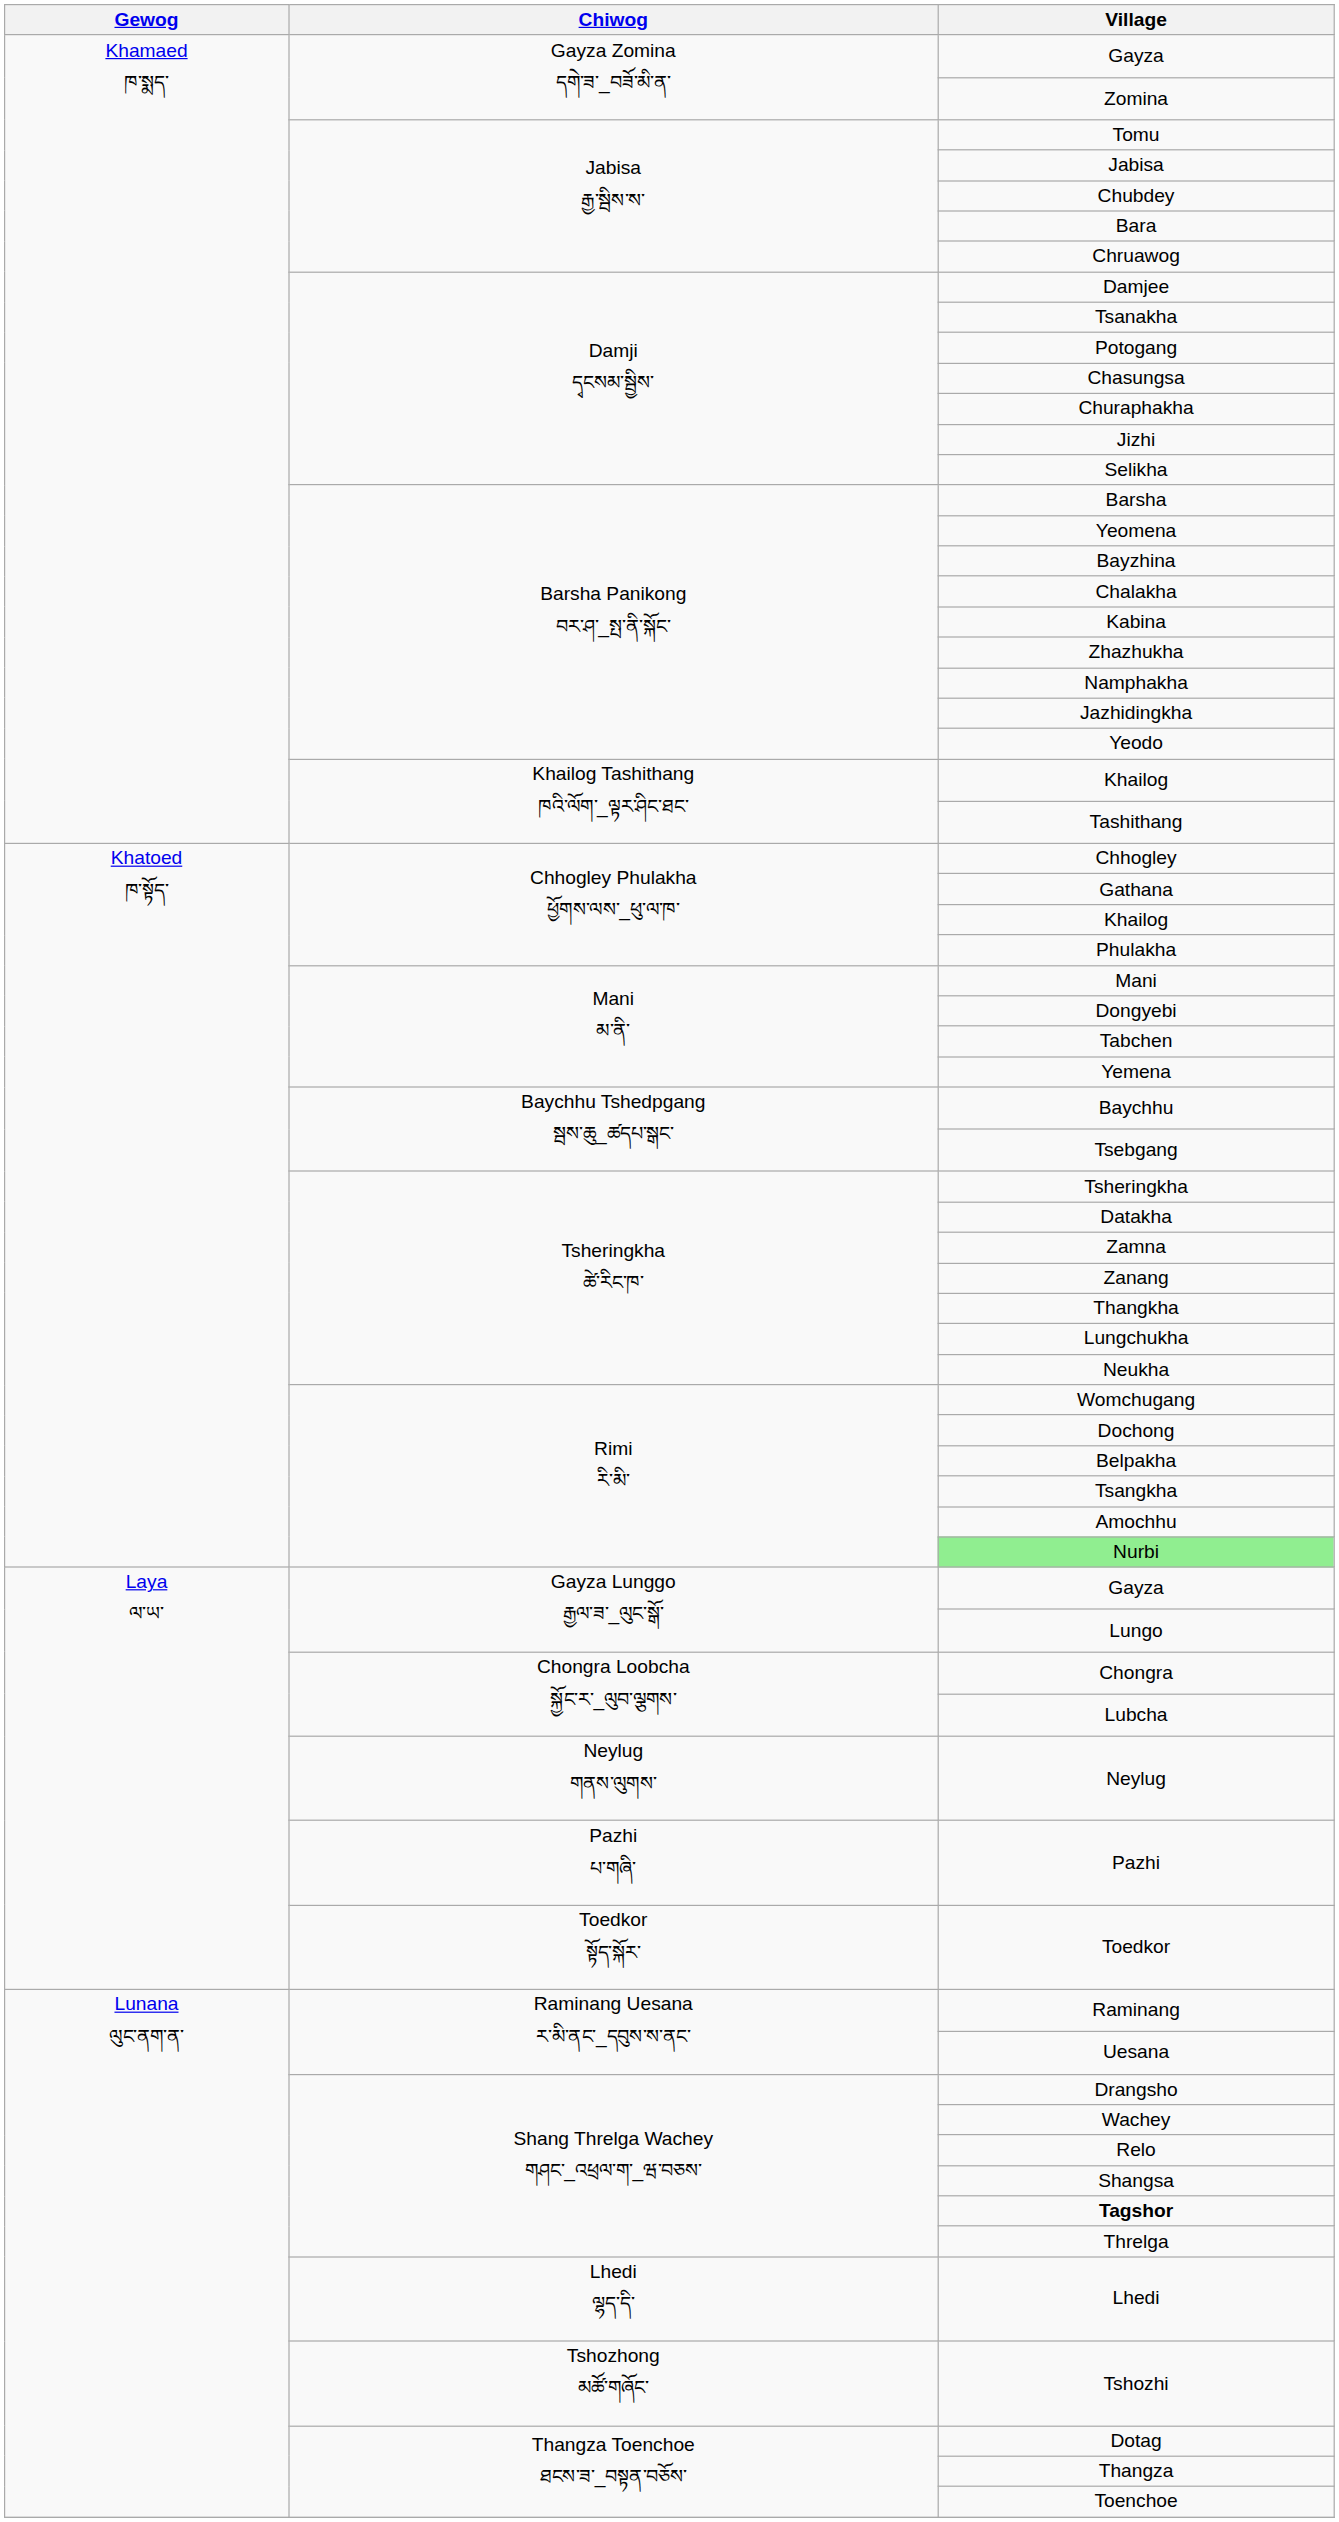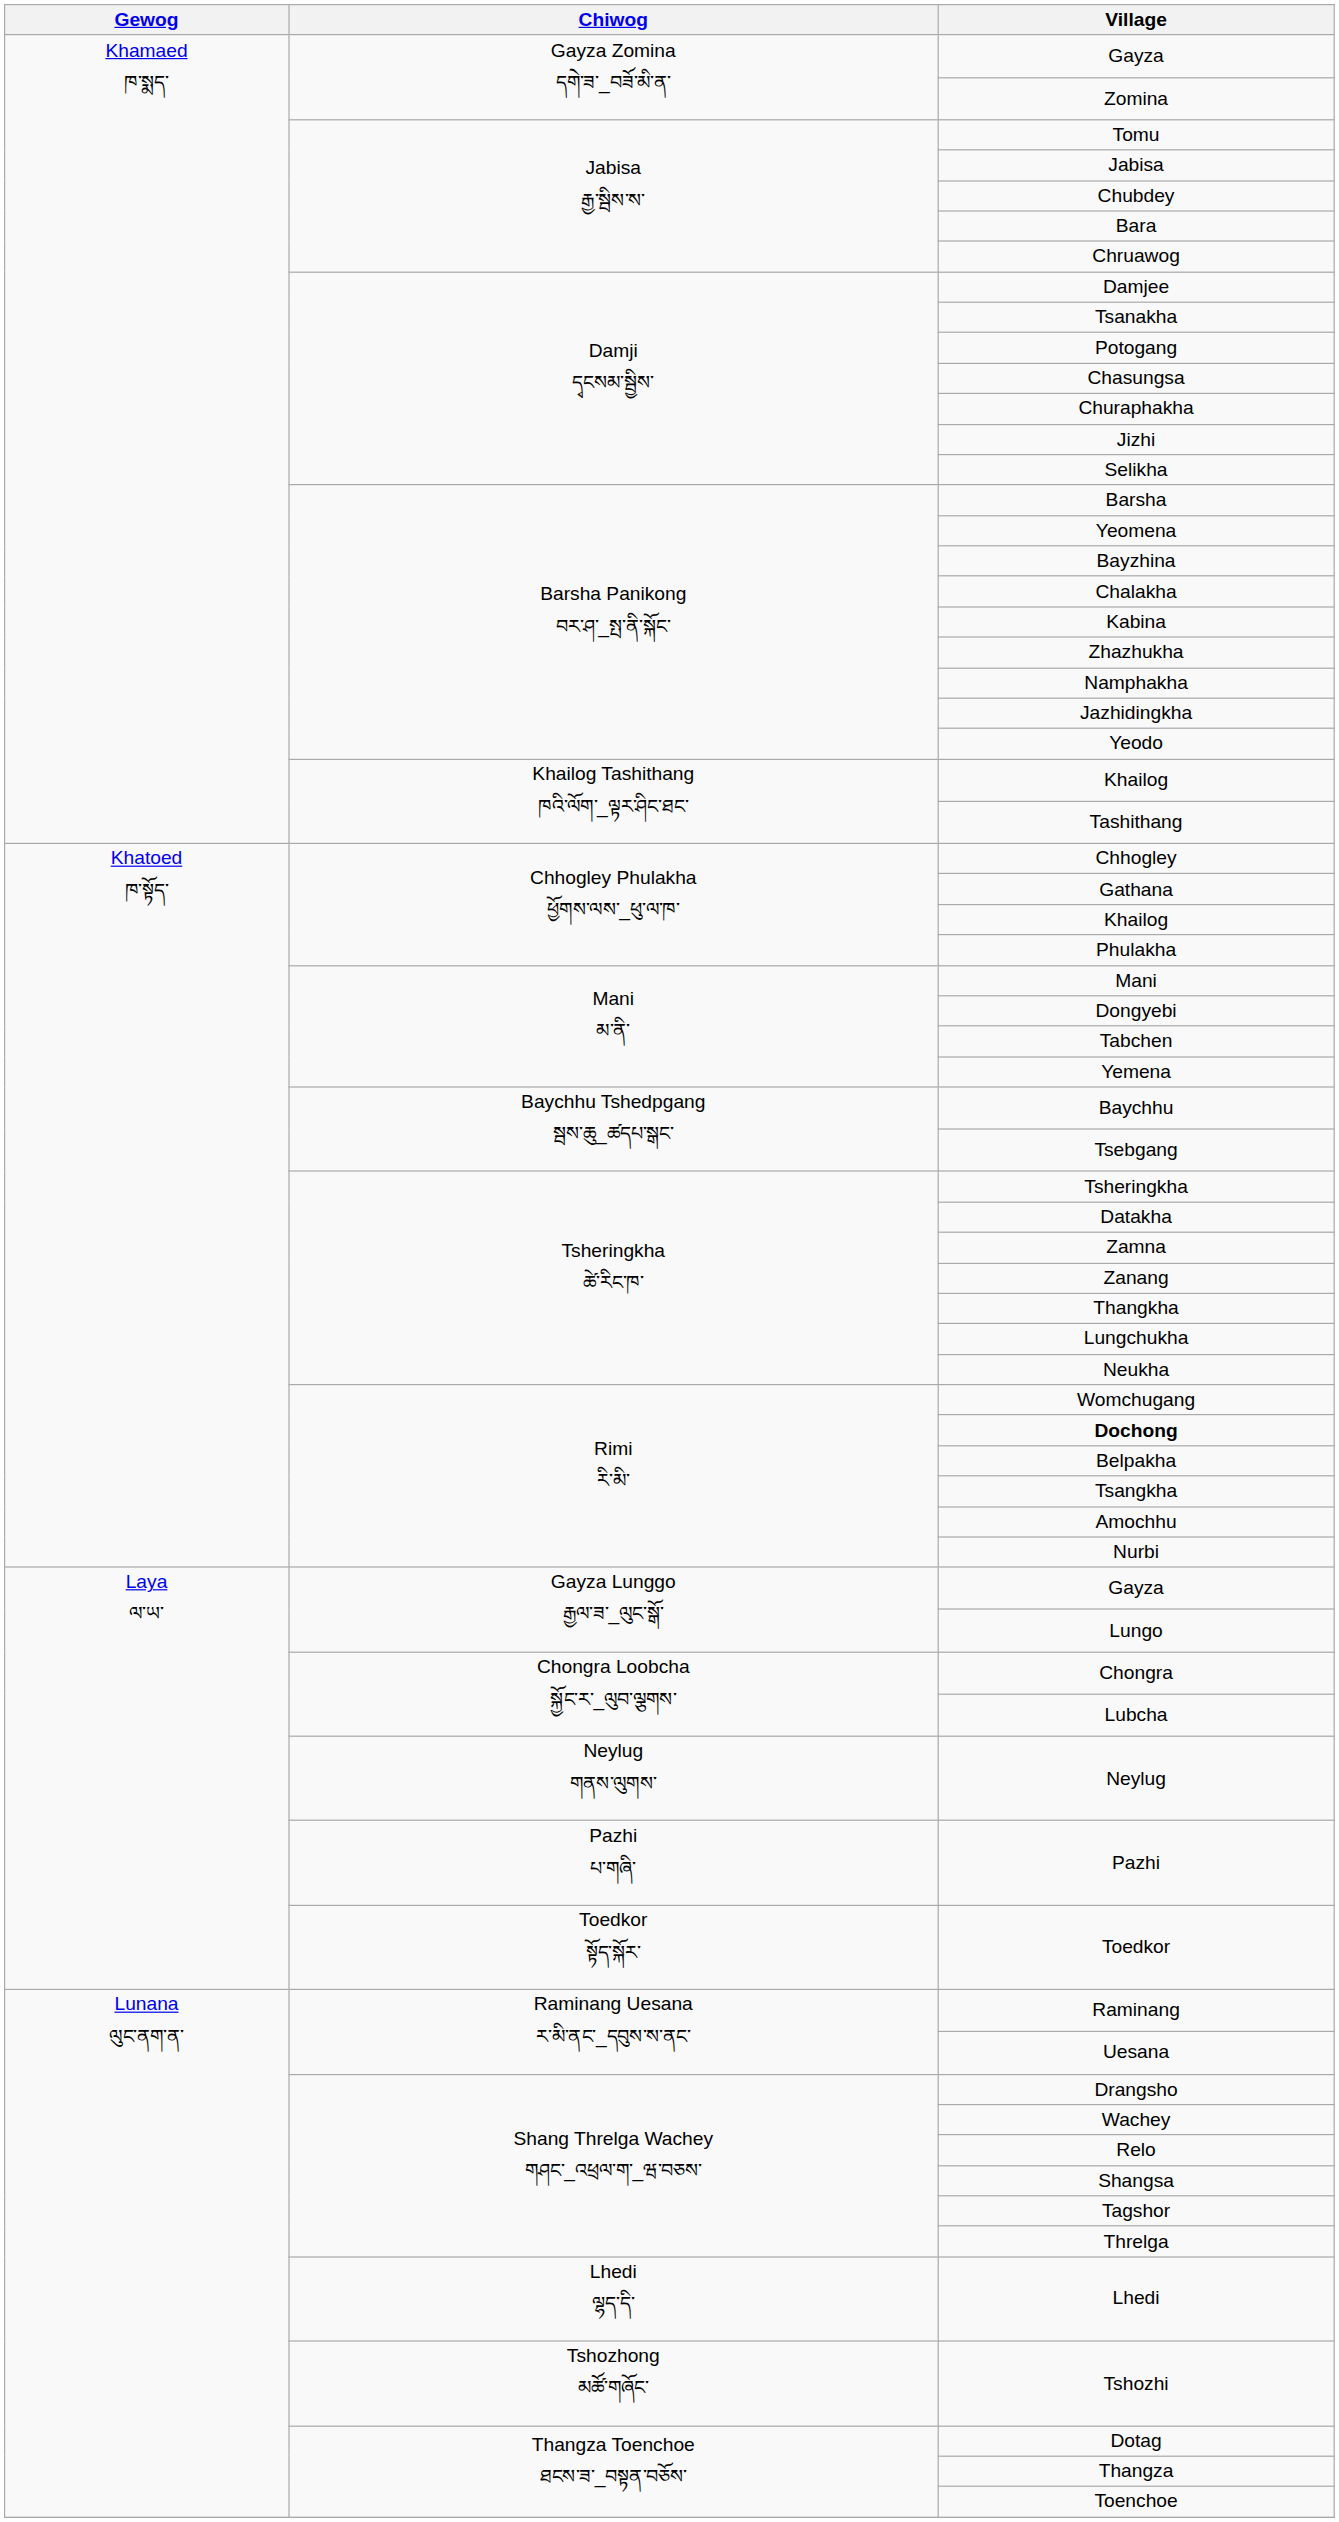(1136, 1430) normal -> (1136, 1430) bold
(1136, 1551) lightgreen background -> (1136, 1551) no background
(1136, 2210) bold -> (1136, 2210) normal
